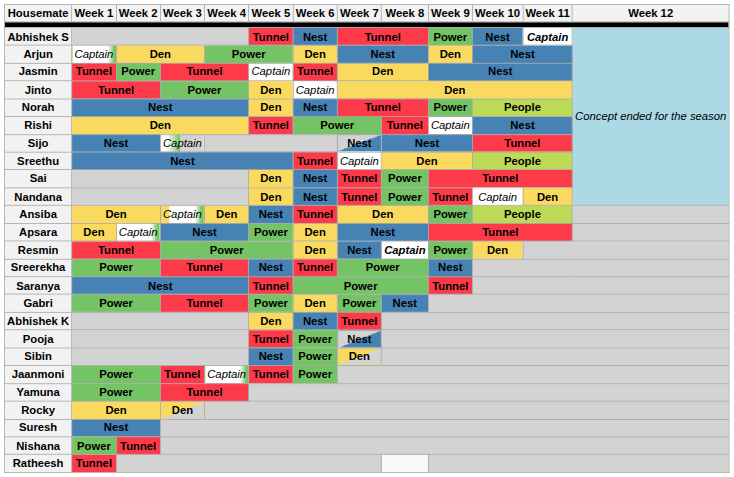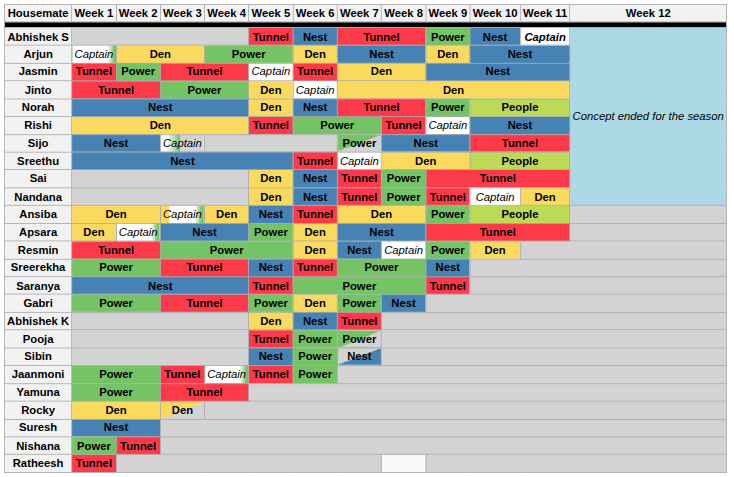(359, 143) Nest -> (359, 143) Power
(405, 250) bold -> (404, 250) normal
(359, 339) Nest -> (359, 339) Power
(359, 356) Den -> (359, 356) Nest
